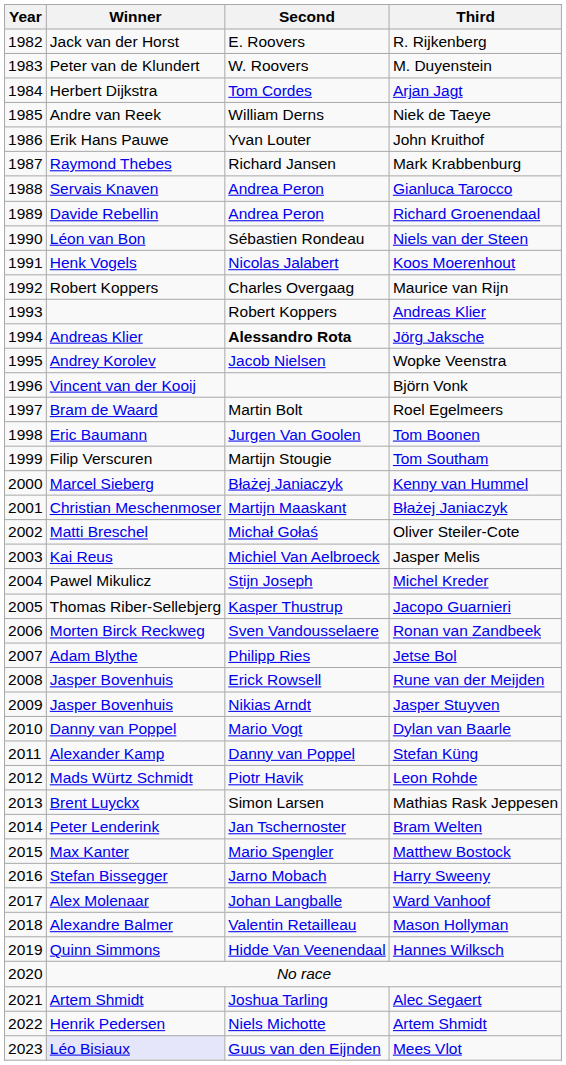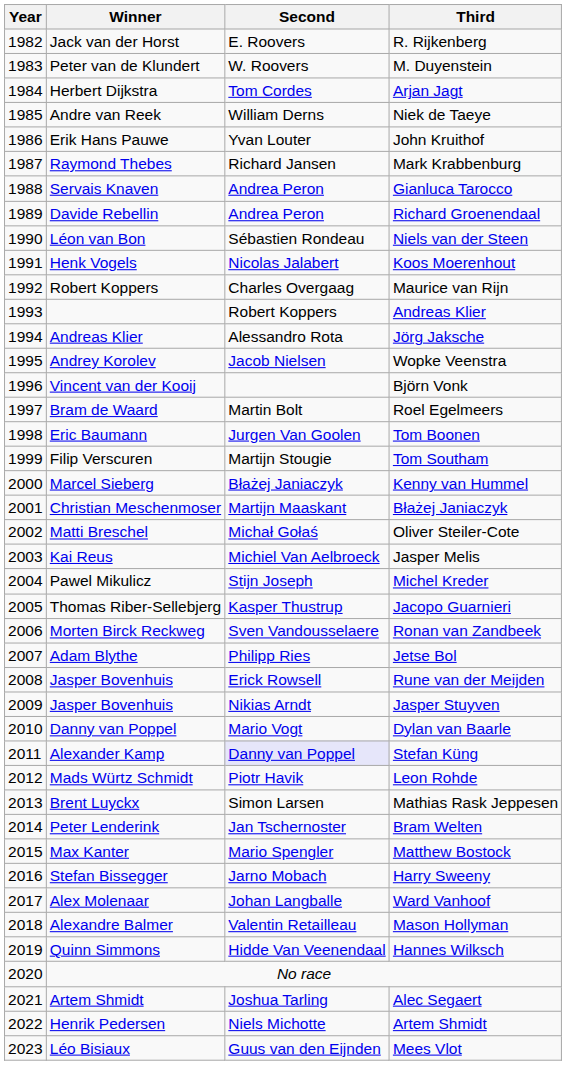(290, 336) bold -> (286, 336) normal
(292, 753) no background -> (292, 753) lavender background
(90, 1048) lavender background -> (90, 1048) no background
